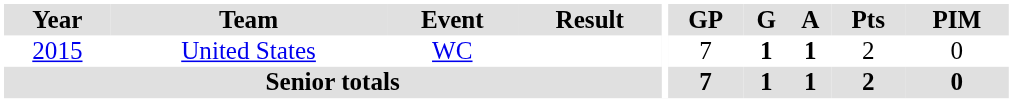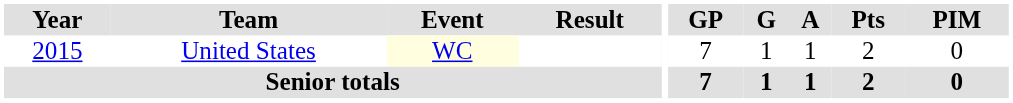(452, 50) no background -> (452, 50) lightyellow background
(766, 50) bold -> (766, 50) normal
(810, 50) bold -> (810, 50) normal
